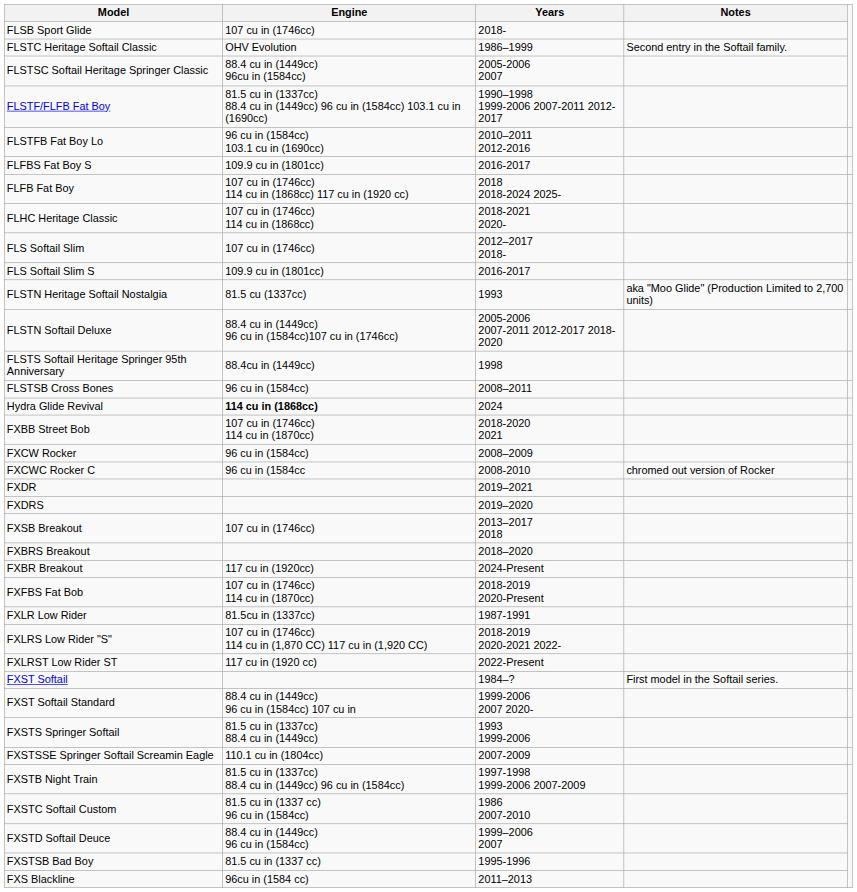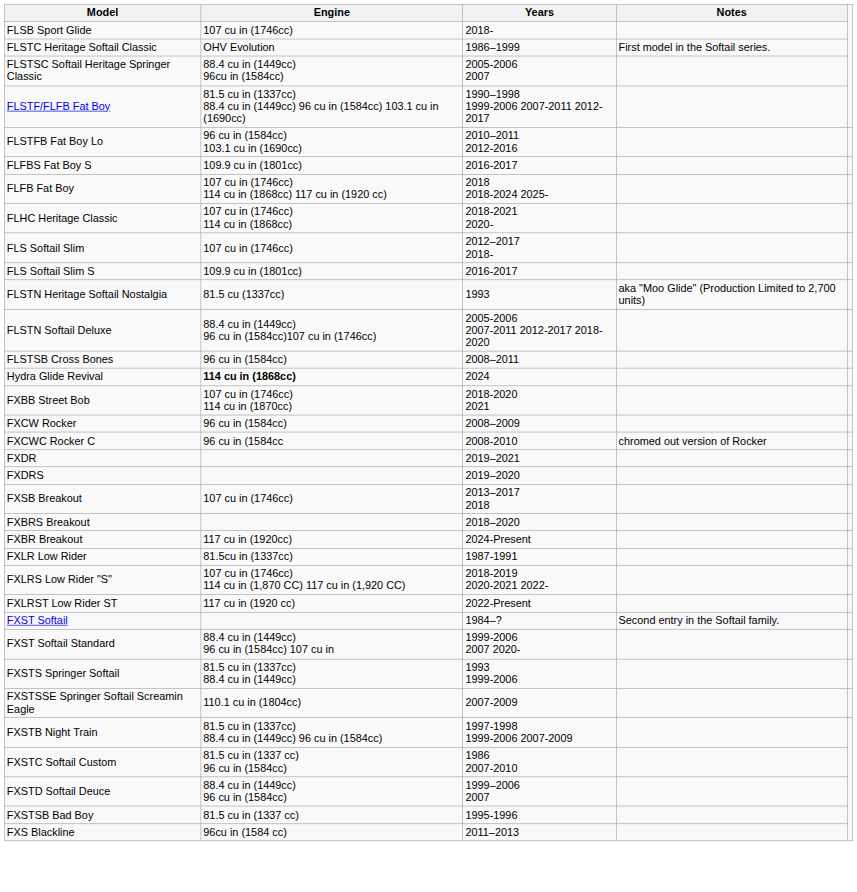(707, 47) Second entry in the Softail family. -> (694, 47) First model in the Softail series.
- row: (97, 365)
- row: (45, 592)
(702, 679) First model in the Softail series. -> (699, 620) Second entry in the Softail family.
